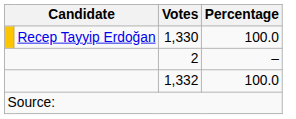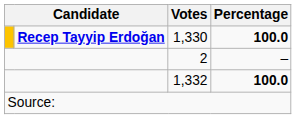(86, 37) normal -> (91, 37) bold
(262, 37) normal -> (271, 37) bold
(262, 80) normal -> (271, 80) bold
